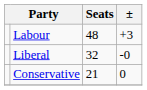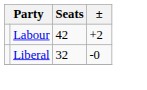(92, 34) 48 -> (62, 34) 42
(126, 34) +3 -> (96, 34) +2
- row: (46, 74)
